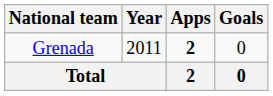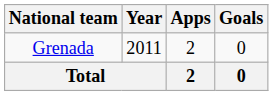(191, 47) bold -> (191, 47) normal
